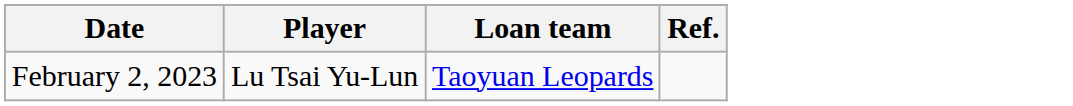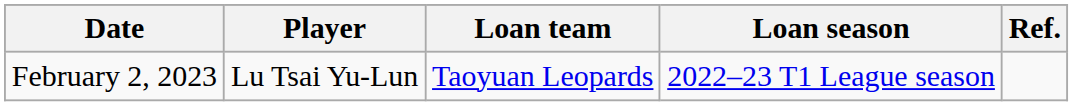+ column: (831, 28)
